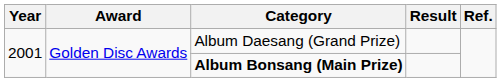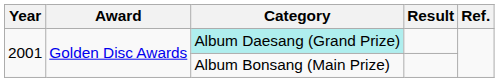(297, 41) no background -> (297, 41) paleturquoise background
(298, 65) bold -> (292, 65) normal
